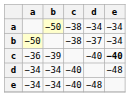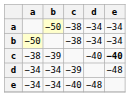(94, 41) −37 -> (94, 41) −34
(33, 56) −36 -> (33, 56) −38
(74, 70) −40 -> (74, 70) −39
